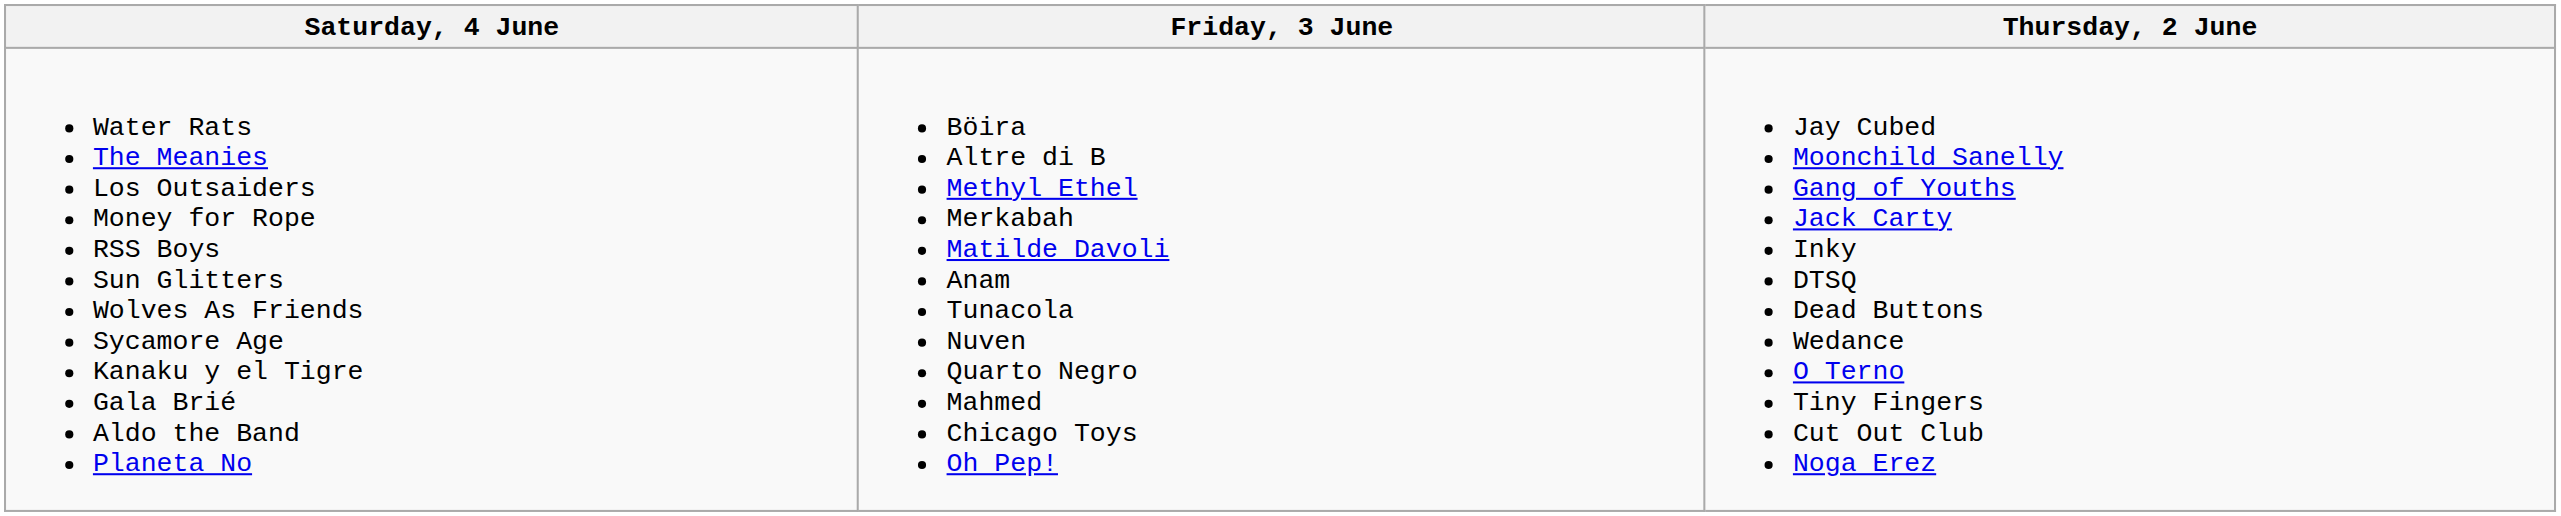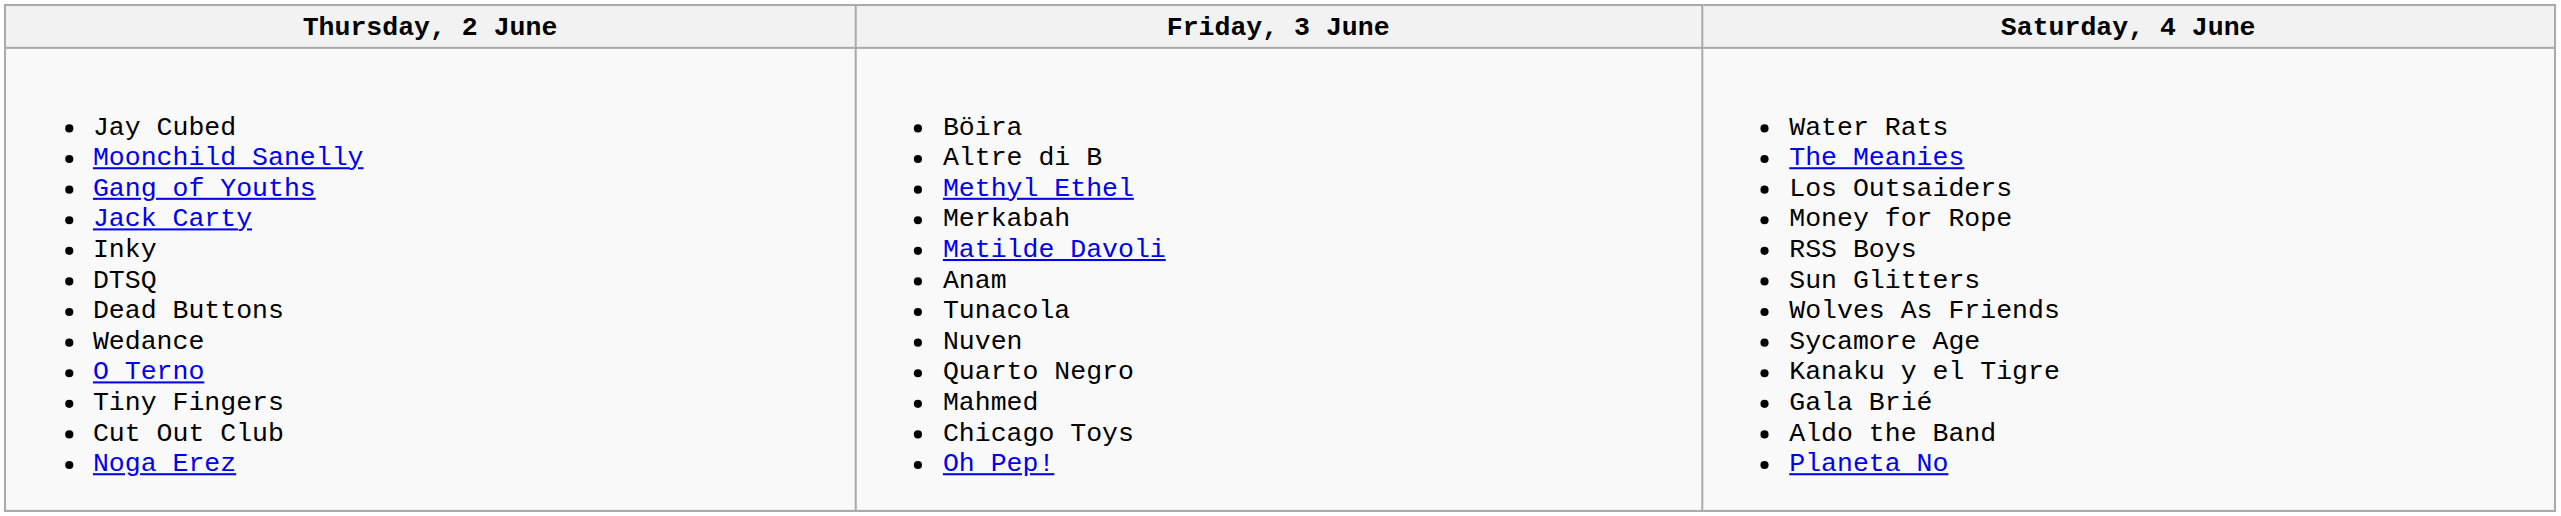columns swapped: (2130, 27) <-> (432, 27)
